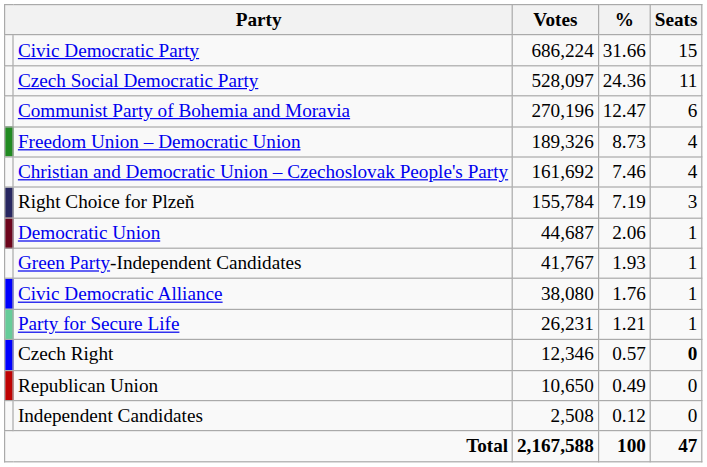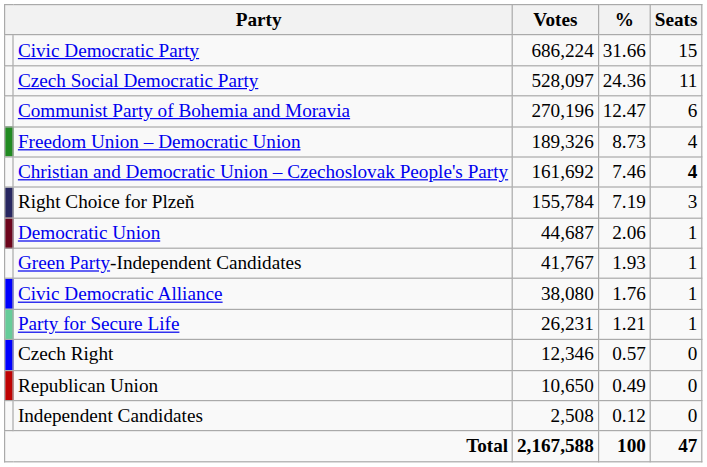(693, 171) normal -> (693, 171) bold
(693, 354) bold -> (693, 354) normal
